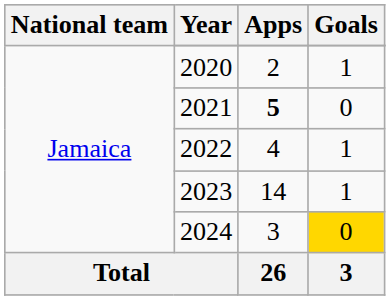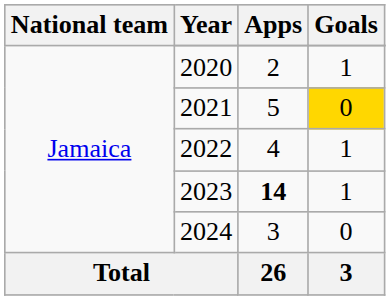(273, 107) bold -> (273, 107) normal
(346, 107) no background -> (346, 107) gold background
(273, 190) normal -> (273, 190) bold
(346, 231) gold background -> (346, 231) no background
